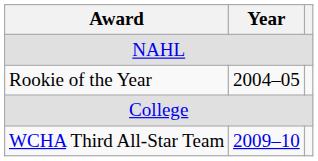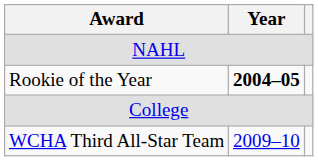(266, 79) normal -> (266, 79) bold
